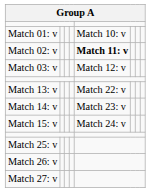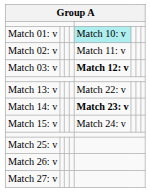(101, 34) no background -> (101, 34) paleturquoise background
(102, 51) bold -> (101, 51) normal
(101, 68) normal -> (103, 68) bold
(101, 107) normal -> (103, 107) bold
